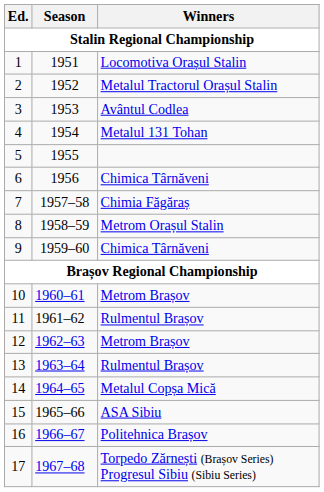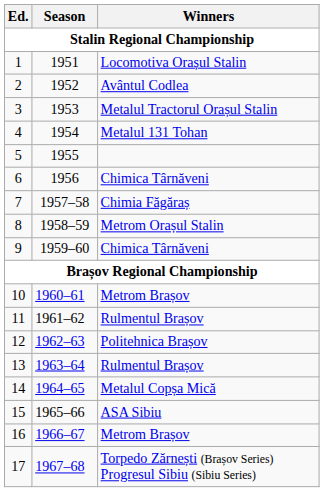(189, 86) Metalul Tractorul Orașul Stalin -> (145, 86) Avântul Codlea
(145, 109) Avântul Codlea -> (189, 109) Metalul Tractorul Orașul Stalin
(145, 342) Metrom Brașov -> (154, 342) Politehnica Brașov
(154, 435) Politehnica Brașov -> (145, 435) Metrom Brașov
